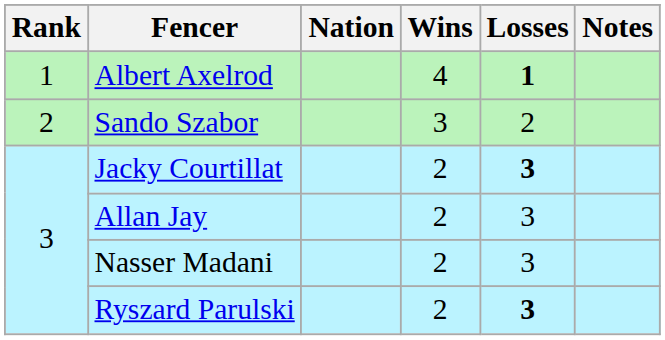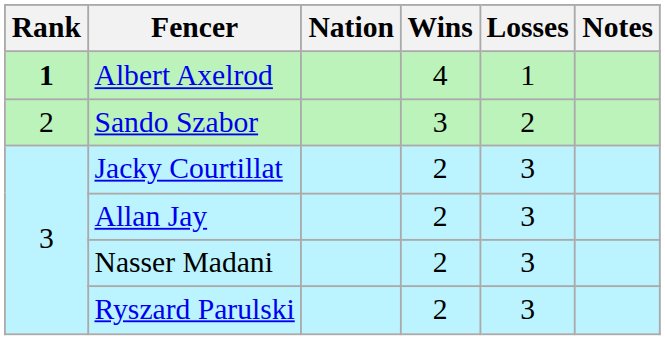(46, 74) normal -> (46, 74) bold
(528, 74) bold -> (528, 74) normal
(528, 168) bold -> (528, 168) normal
(528, 309) bold -> (528, 309) normal
